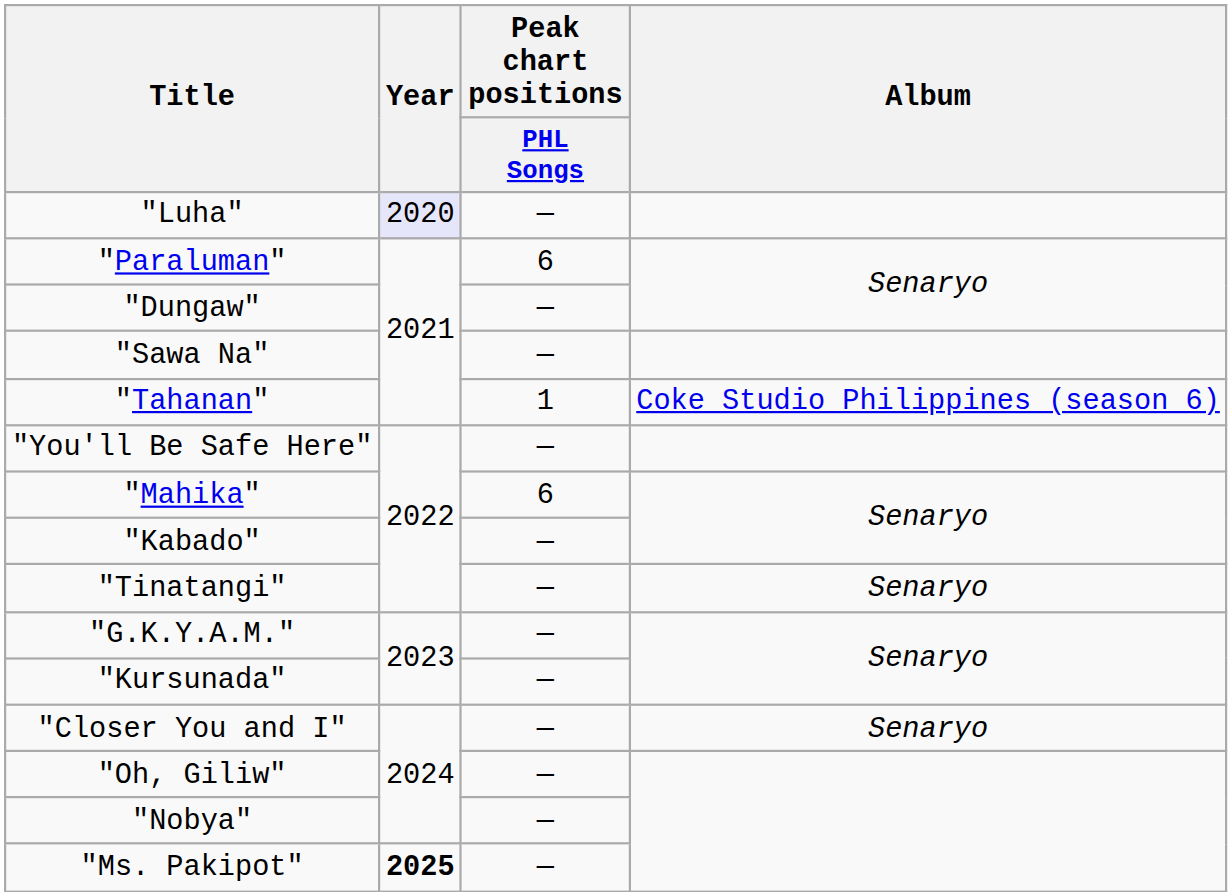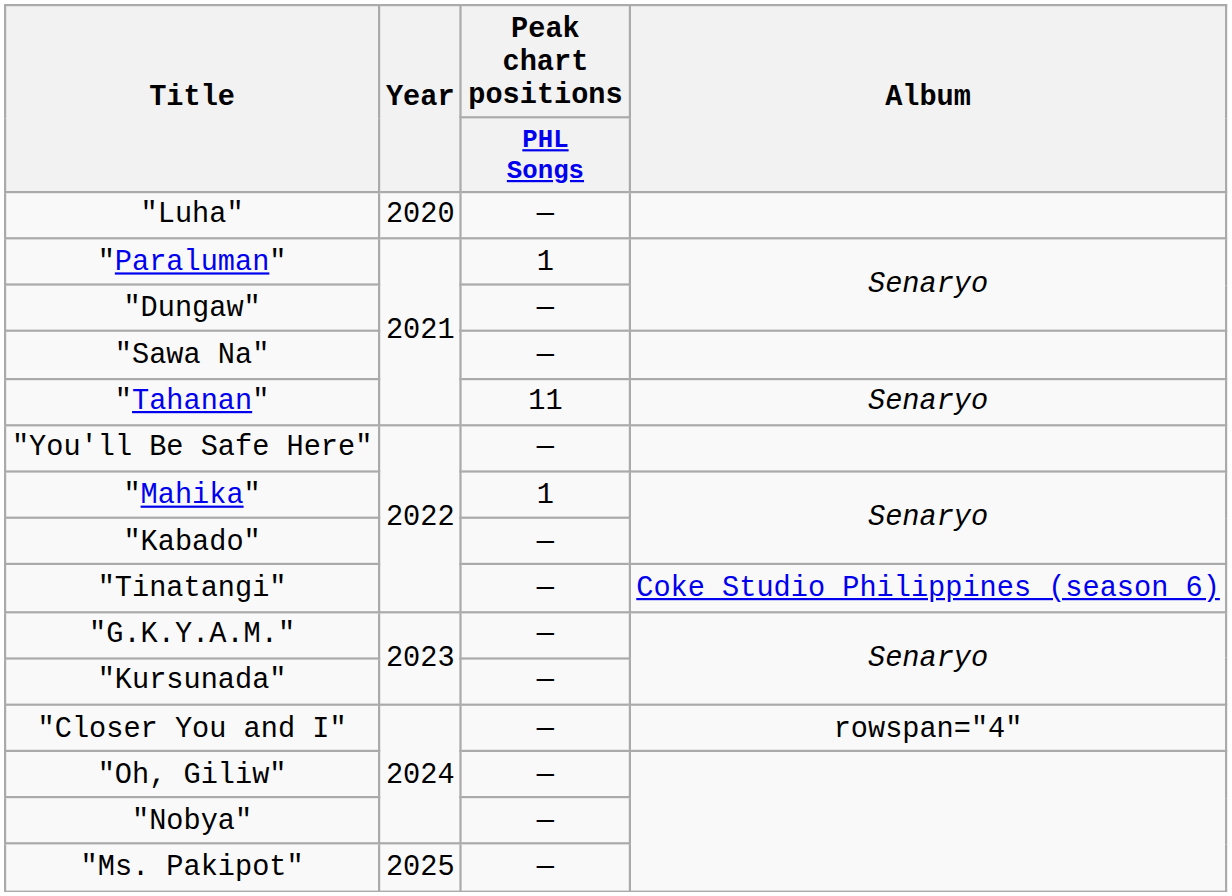(420, 215) lavender background -> (420, 215) no background
(545, 262) 6 -> (545, 262) 1
(545, 402) 1 -> (545, 402) 11
(928, 402) Coke Studio Philippines (season 6) -> (928, 402) Senaryo
(545, 495) 6 -> (545, 495) 1
(928, 588) Senaryo -> (928, 588) Coke Studio Philippines (season 6)
(928, 728) Senaryo -> (928, 728) rowspan="4"
(420, 868) bold -> (420, 868) normal
